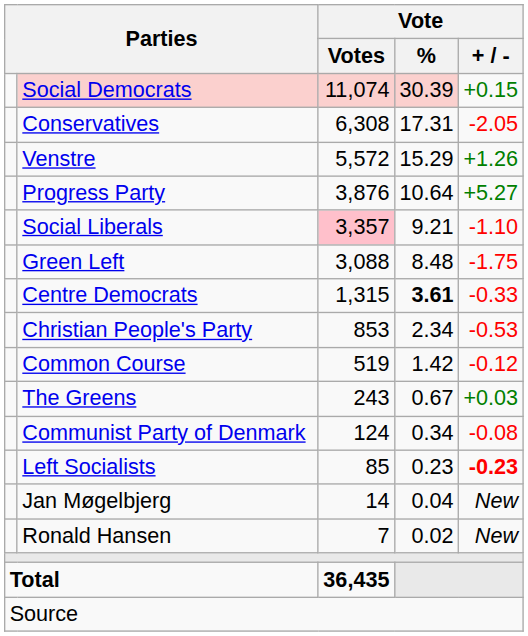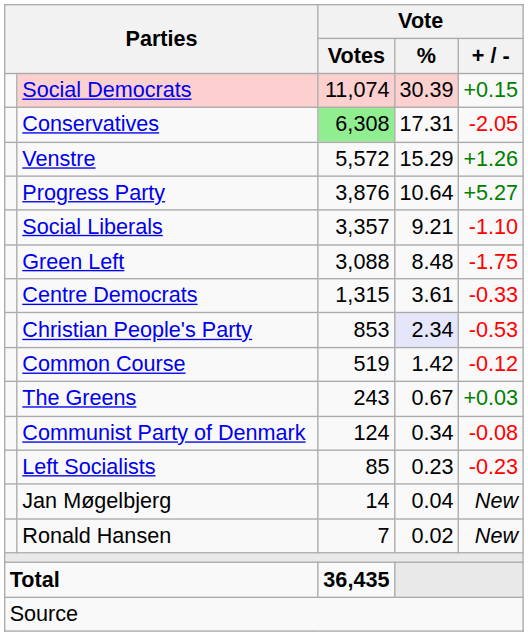(362, 124) no background -> (362, 124) lightgreen background
(362, 227) pink background -> (362, 227) no background
(432, 295) bold -> (432, 295) normal
(432, 329) no background -> (432, 329) lavender background
(493, 466) bold -> (493, 466) normal
